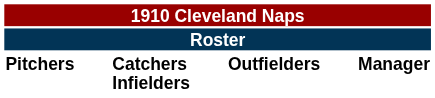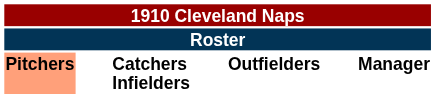(40, 64) no background -> (40, 64) lightsalmon background
